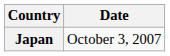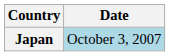(114, 39) no background -> (114, 39) lightblue background
